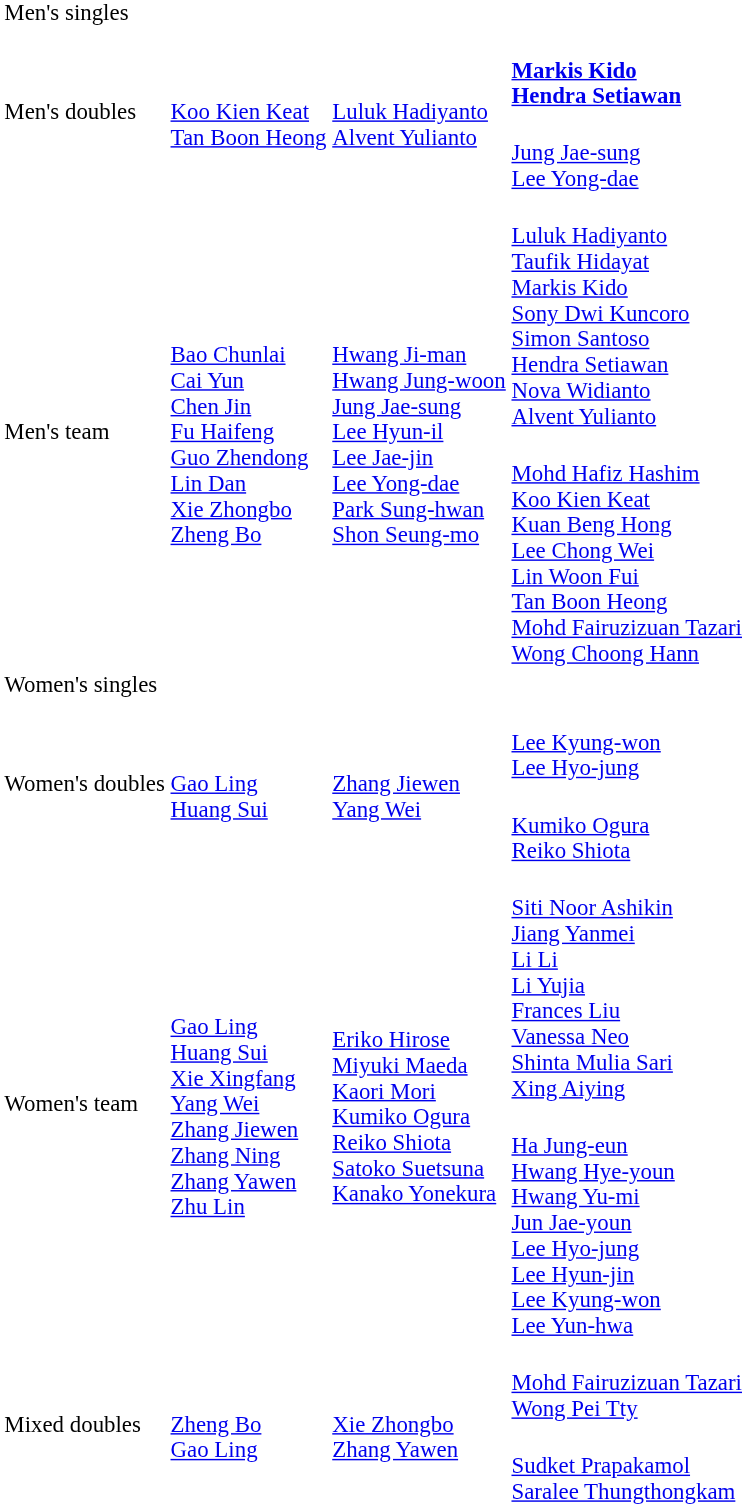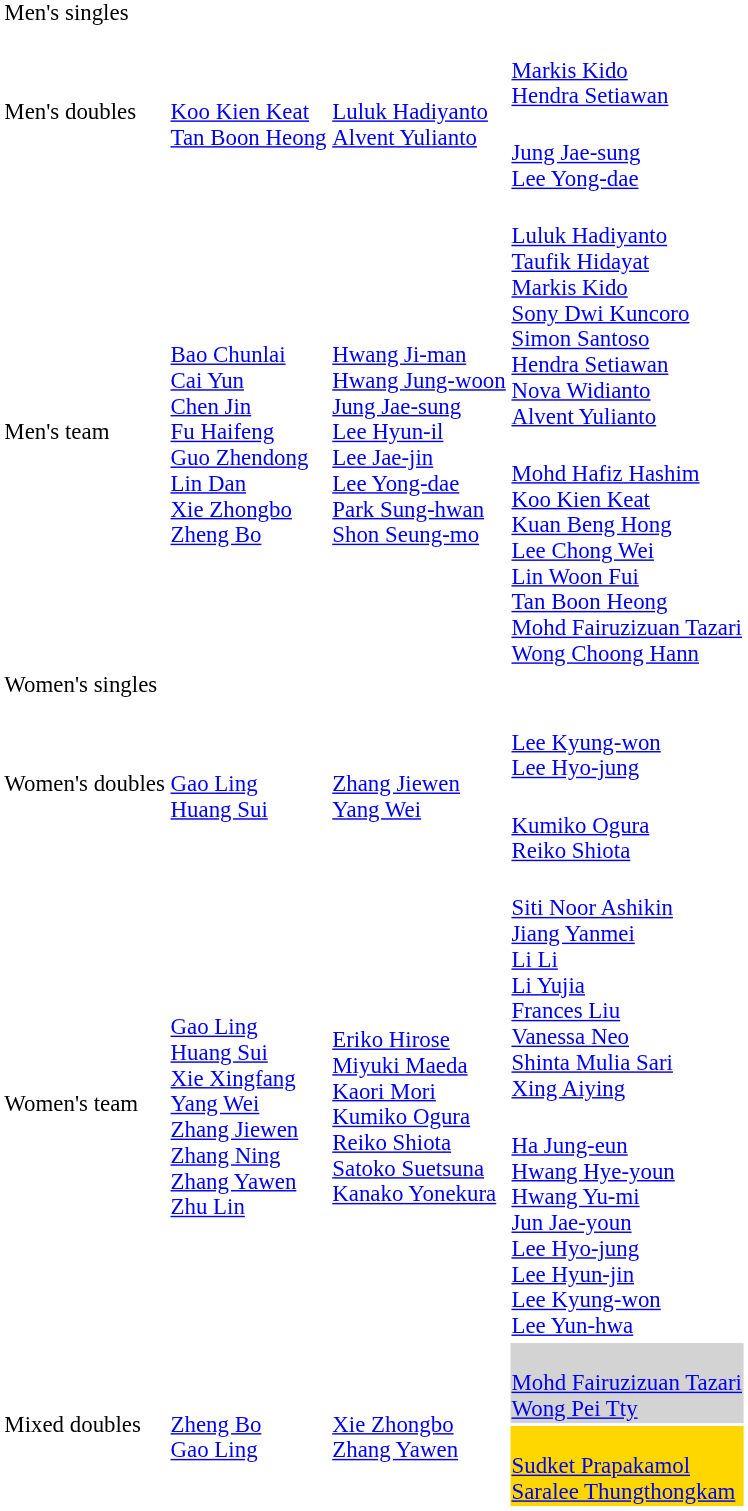(596, 83) bold -> (590, 83) normal
(627, 1395) no background -> (627, 1395) lightgrey background
(623, 1478) no background -> (623, 1478) gold background
